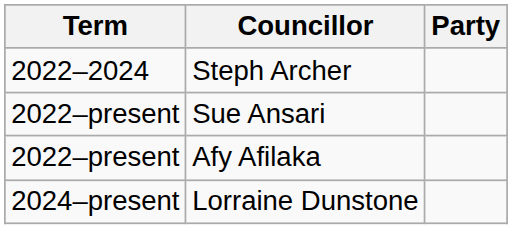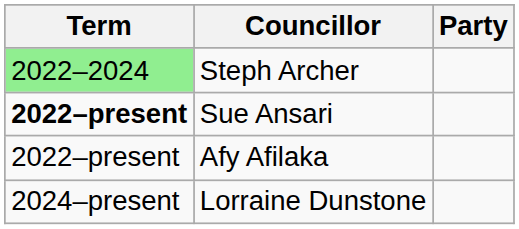(80, 69) no background -> (80, 69) lightgreen background
(95, 113) normal -> (99, 113) bold
